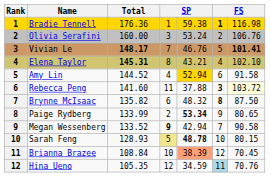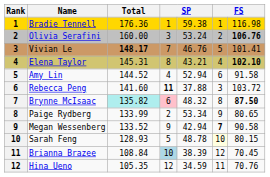(220, 24) bold -> (220, 24) normal
(246, 37) normal -> (246, 37) bold
(246, 50) bold -> (246, 50) normal
(134, 62) bold -> (134, 62) normal
(246, 62) normal -> (246, 62) bold
(195, 75) gold background -> (195, 75) no background
(168, 88) normal -> (168, 88) bold
(220, 88) bold -> (220, 88) normal
(246, 88) lightyellow background -> (246, 88) no background
(134, 101) no background -> (134, 101) paleturquoise background
(168, 101) no background -> (168, 101) pink background
(220, 101) bold -> (220, 101) normal
(246, 101) normal -> (246, 101) bold
(195, 114) bold -> (195, 114) normal
(168, 127) bold -> (168, 127) normal
(220, 127) normal -> (220, 127) bold
(168, 140) khaki background -> (168, 140) no background
(195, 140) bold -> (195, 140) normal
(220, 140) no background -> (220, 140) lightyellow background
(168, 153) no background -> (168, 153) lightblue background
(195, 153) lightsalmon background -> (195, 153) no background
(220, 166) lightblue background -> (220, 166) no background
